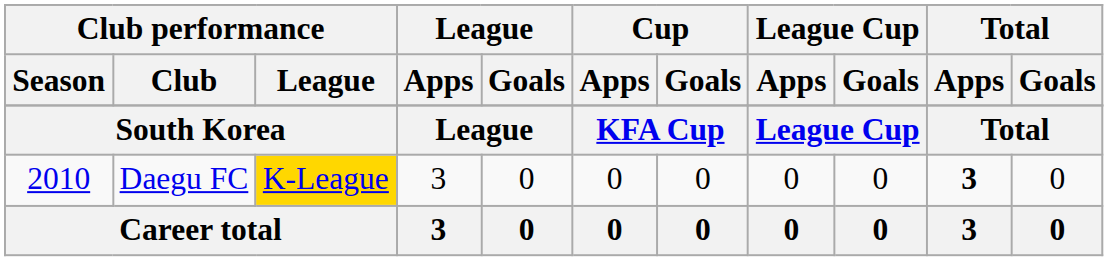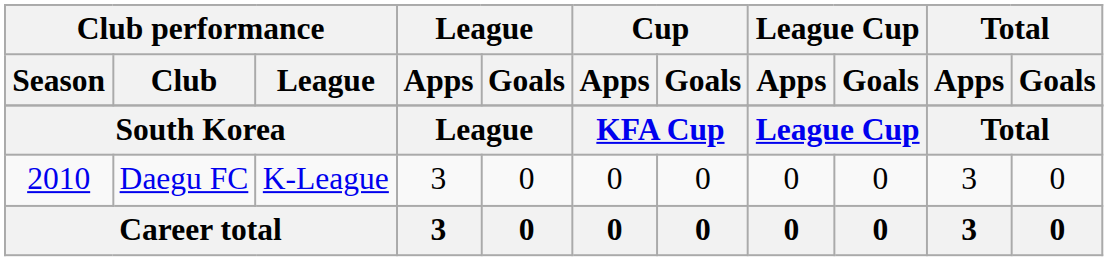(326, 179) gold background -> (326, 179) no background
(969, 179) bold -> (969, 179) normal
